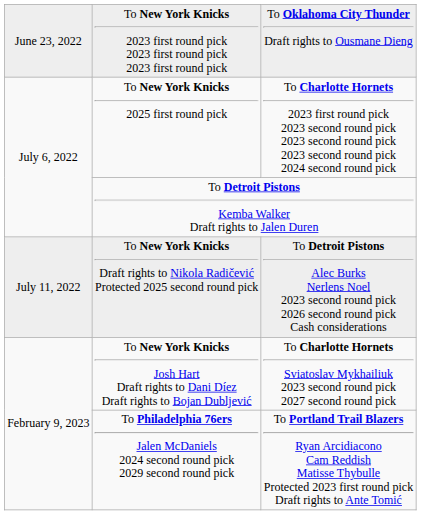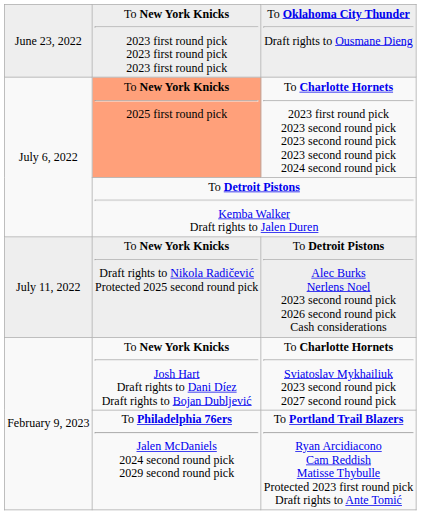(177, 100) no background -> (177, 100) lightsalmon background
